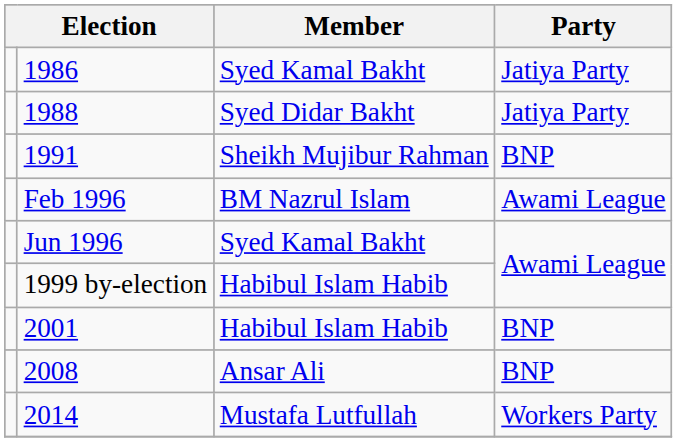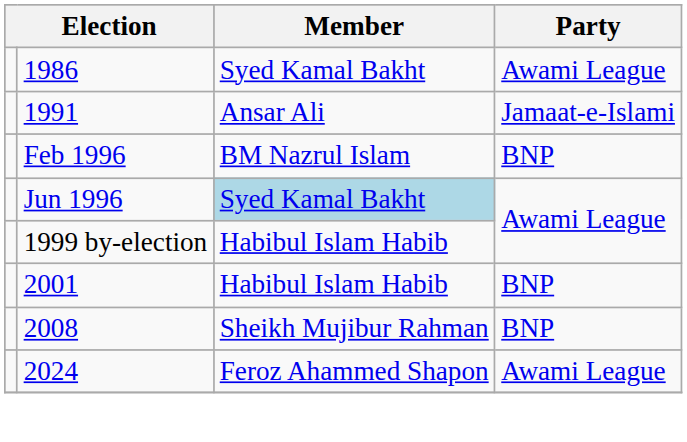(565, 69) Jatiya Party -> (583, 69) Awami League
- row: (51, 112)
(354, 155) Sheikh Mujibur Rahman -> (272, 112) Ansar Ali
(528, 155) BNP -> (588, 112) Jamaat-e-Islami
(583, 198) Awami League -> (528, 155) BNP
(322, 241) no background -> (322, 198) lightblue background
(272, 371) Ansar Ali -> (354, 328) Sheikh Mujibur Rahman
- row: (51, 414)
+ row: (51, 371)
